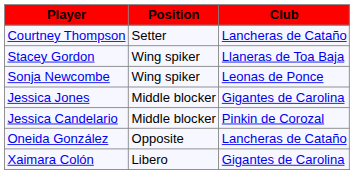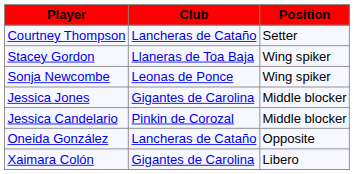columns swapped: (174, 15) <-> (284, 15)
